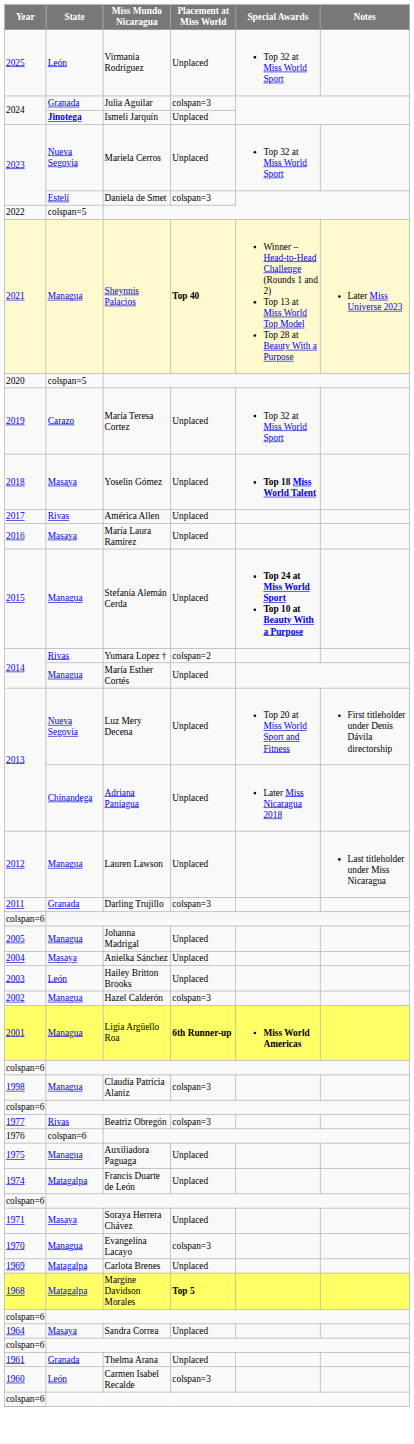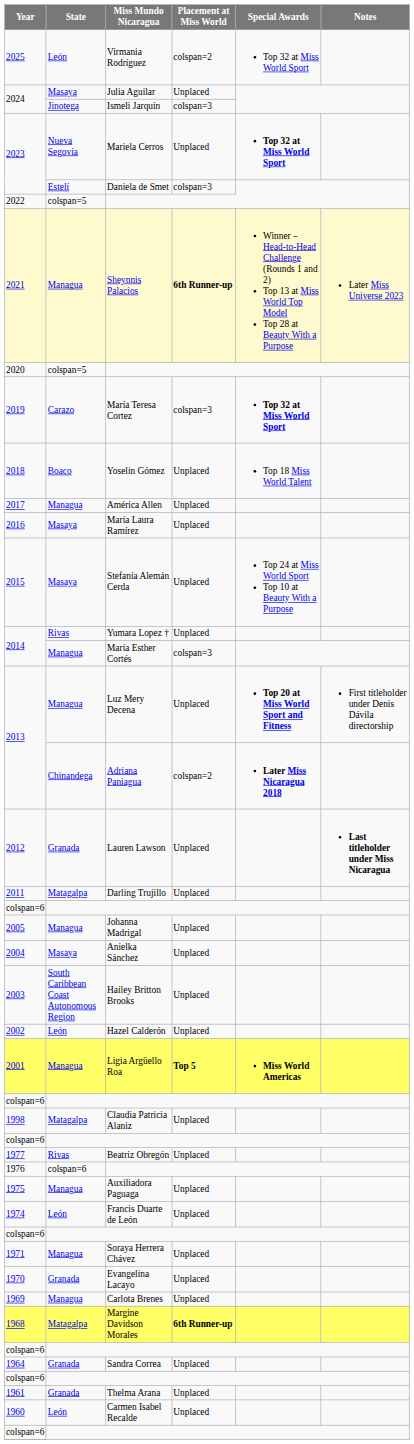(190, 62) Unplaced -> (193, 57) colspan=2
(64, 103) Granada -> (62, 92) Masaya
(192, 103) colspan=3 -> (191, 92) Unplaced
(65, 117) bold -> (63, 106) normal
(190, 117) Unplaced -> (193, 106) colspan=3
(278, 163) normal -> (278, 152) bold
(186, 296) Top 40 -> (203, 285) 6th Runner-up
(190, 421) Unplaced -> (193, 410) colspan=3
(278, 427) normal -> (278, 416) bold
(62, 481) Masaya -> (60, 470) Boaco
(278, 487) bold -> (278, 476) normal
(58, 516) Rivas -> (65, 505) Managua
(65, 598) Managua -> (62, 582) Masaya
(278, 604) bold -> (278, 588) normal
(192, 655) colspan=2 -> (191, 633) Unplaced
(190, 675) Unplaced -> (193, 653) colspan=3
(63, 726) Nueva Segovia -> (65, 704) Managua
(278, 732) normal -> (278, 710) bold
(190, 798) Unplaced -> (193, 776) colspan=2
(278, 804) normal -> (278, 782) bold
(65, 864) Managua -> (64, 847) Granada
(365, 870) normal -> (365, 853) bold
(64, 904) Granada -> (68, 893) Matagalpa
(192, 904) colspan=3 -> (191, 893) Unplaced
(57, 978) León -> (72, 995) South Caribbean Coast Autonomous Region
(65, 998) Managua -> (57, 1031) León
(192, 998) colspan=3 -> (191, 1031) Unplaced
(202, 1033) 6th Runner-up -> (184, 1066) Top 5
(65, 1087) Managua -> (68, 1120) Matagalpa
(192, 1087) colspan=3 -> (191, 1120) Unplaced
(192, 1121) colspan=3 -> (191, 1154) Unplaced
(68, 1181) Matagalpa -> (57, 1214) León
(62, 1220) Masaya -> (65, 1254) Managua
(65, 1246) Managua -> (64, 1279) Granada
(192, 1246) colspan=3 -> (191, 1279) Unplaced
(68, 1266) Matagalpa -> (65, 1299) Managua
(183, 1291) Top 5 -> (203, 1324) 6th Runner-up
(62, 1331) Masaya -> (64, 1364) Granada
(192, 1379) colspan=3 -> (191, 1412) Unplaced
